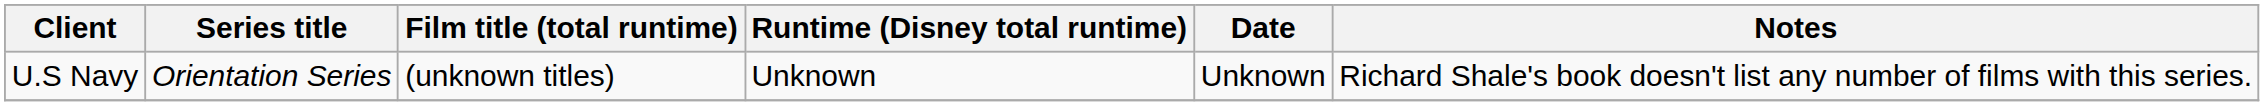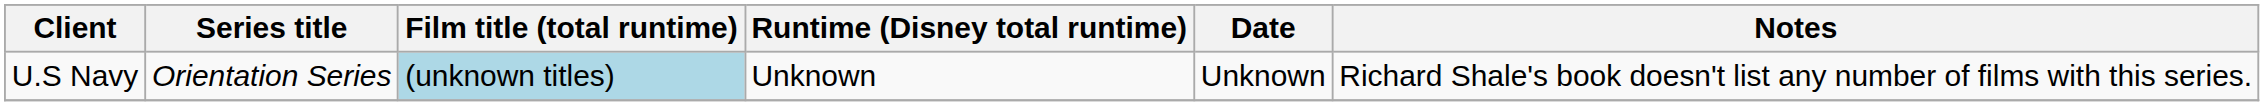(510, 75) no background -> (510, 75) lightblue background
